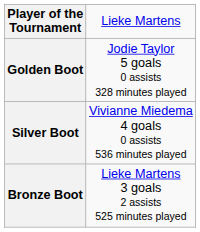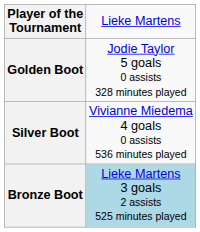(141, 195) no background -> (141, 195) lightblue background
